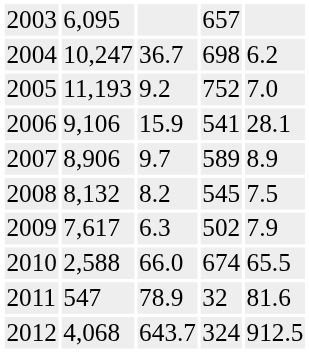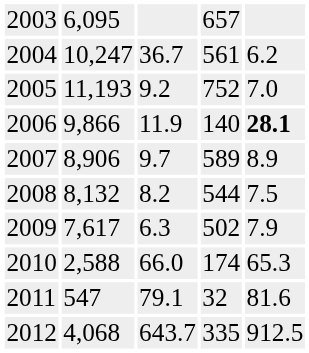(221, 54) 698 -> (221, 54) 561
(92, 123) 9,106 -> (92, 123) 9,866
(161, 123) 15.9 -> (161, 123) 11.9
(221, 123) 541 -> (221, 123) 140
(269, 123) normal -> (269, 123) bold
(221, 193) 545 -> (221, 193) 544
(221, 262) 674 -> (221, 262) 174
(269, 262) 65.5 -> (269, 262) 65.3
(161, 297) 78.9 -> (161, 297) 79.1
(221, 332) 324 -> (221, 332) 335
